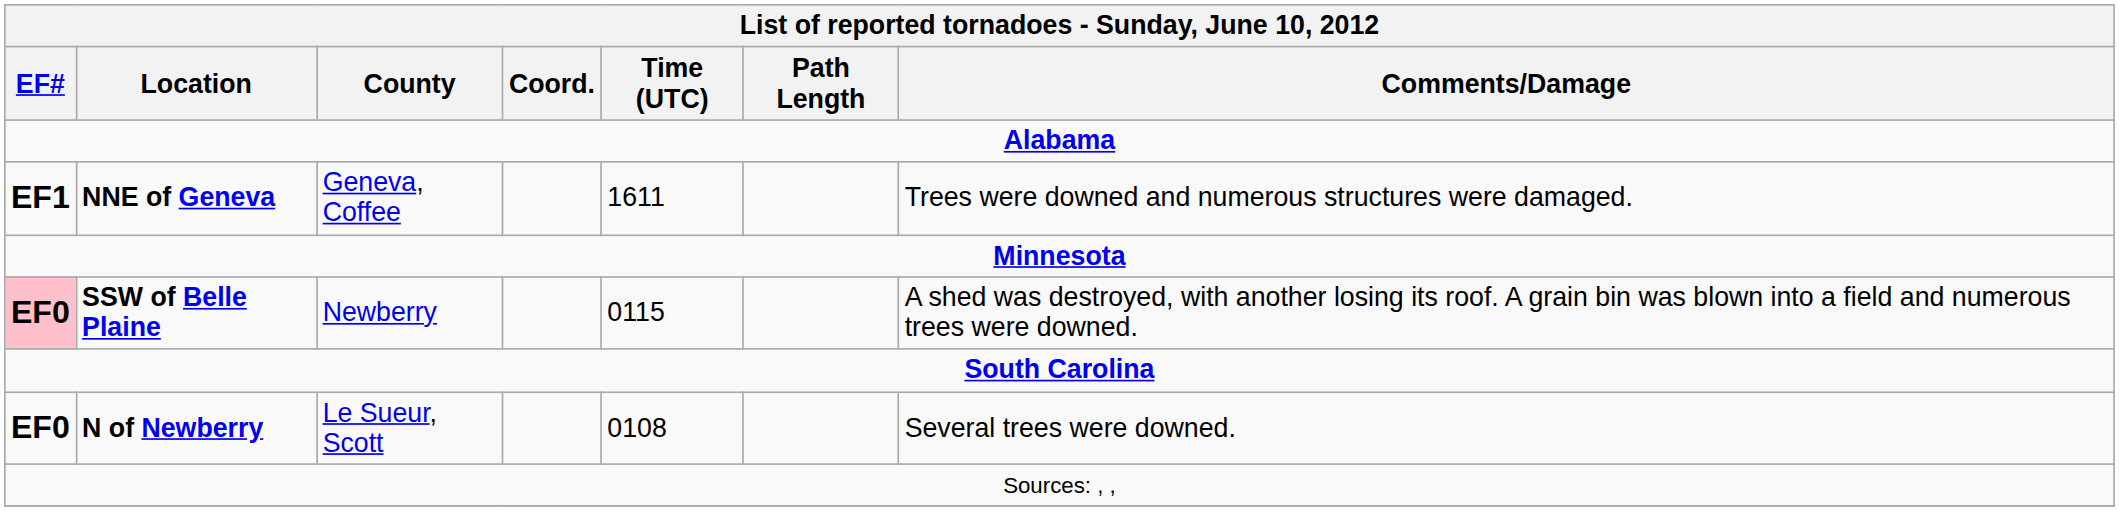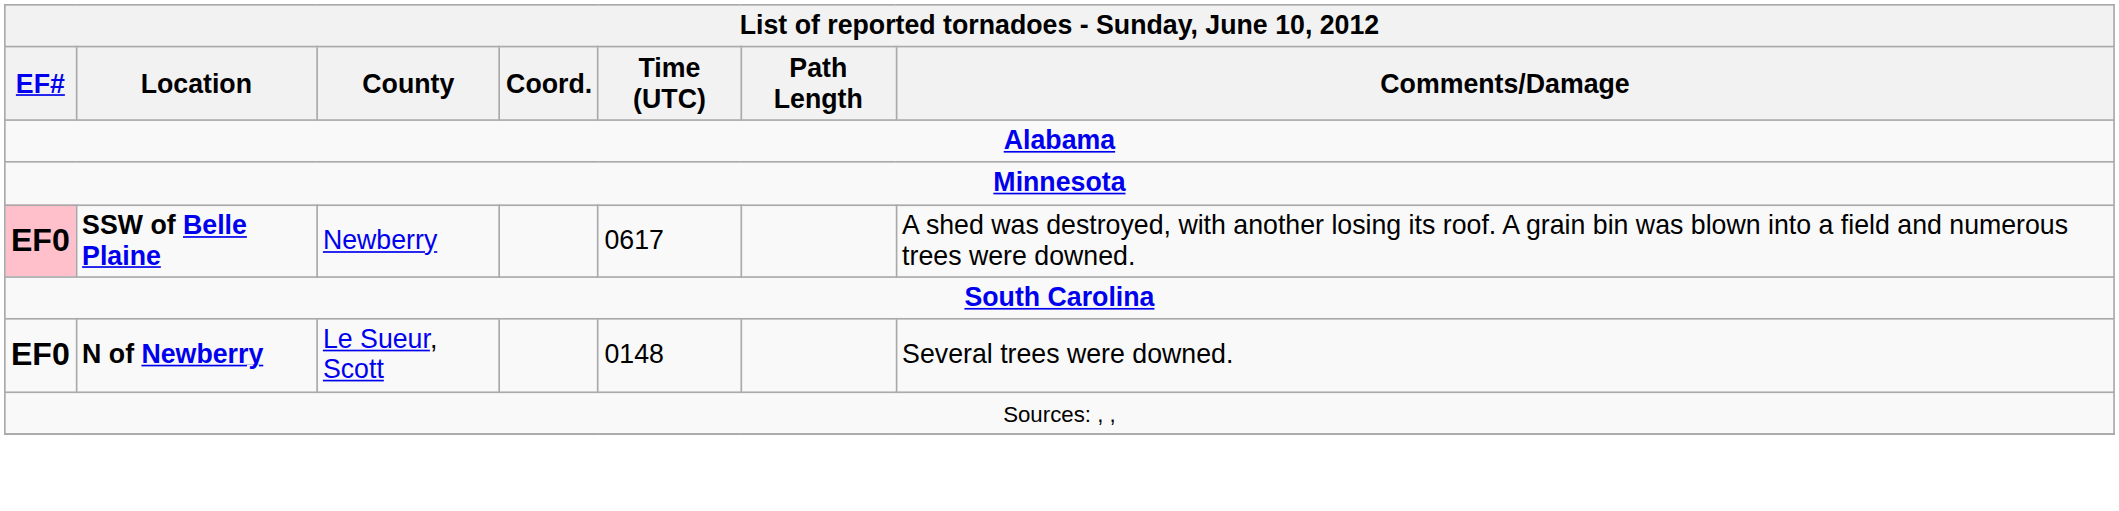- row: (179, 197)
(636, 312) 0115 -> (634, 240) 0617
(637, 427) 0108 -> (634, 355) 0148
